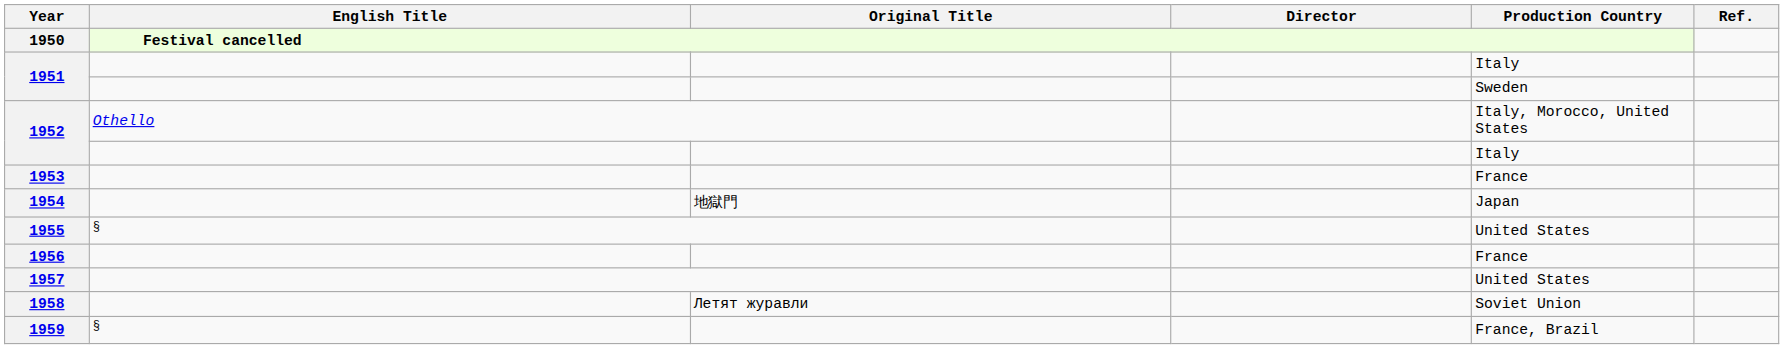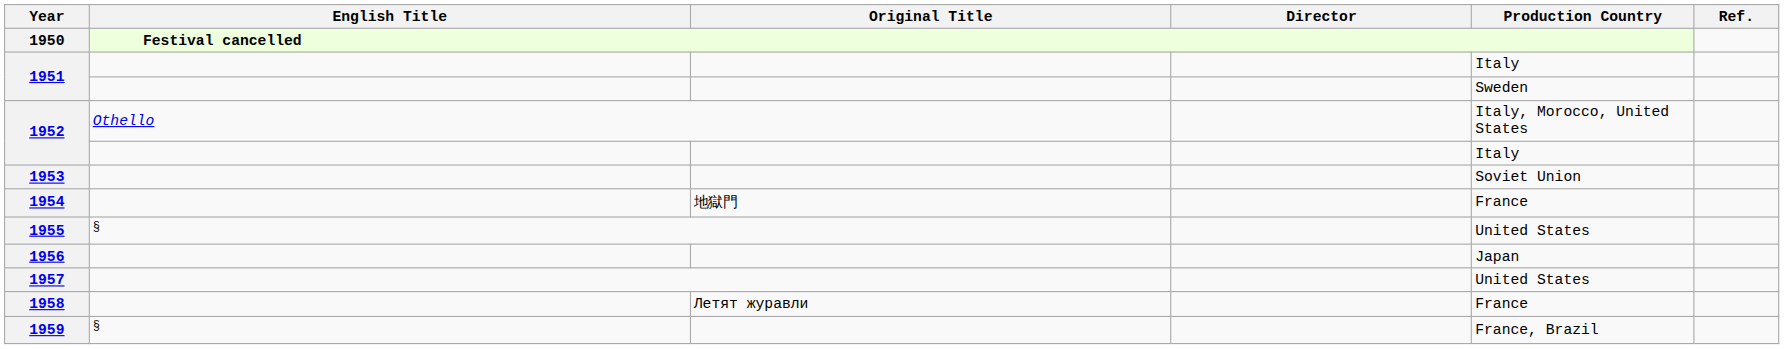(1502, 177) France -> (1528, 177) Soviet Union
(1497, 203) Japan -> (1502, 203) France
(1502, 256) France -> (1497, 256) Japan
(1528, 304) Soviet Union -> (1502, 304) France
